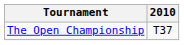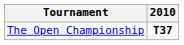(163, 31) normal -> (163, 31) bold
